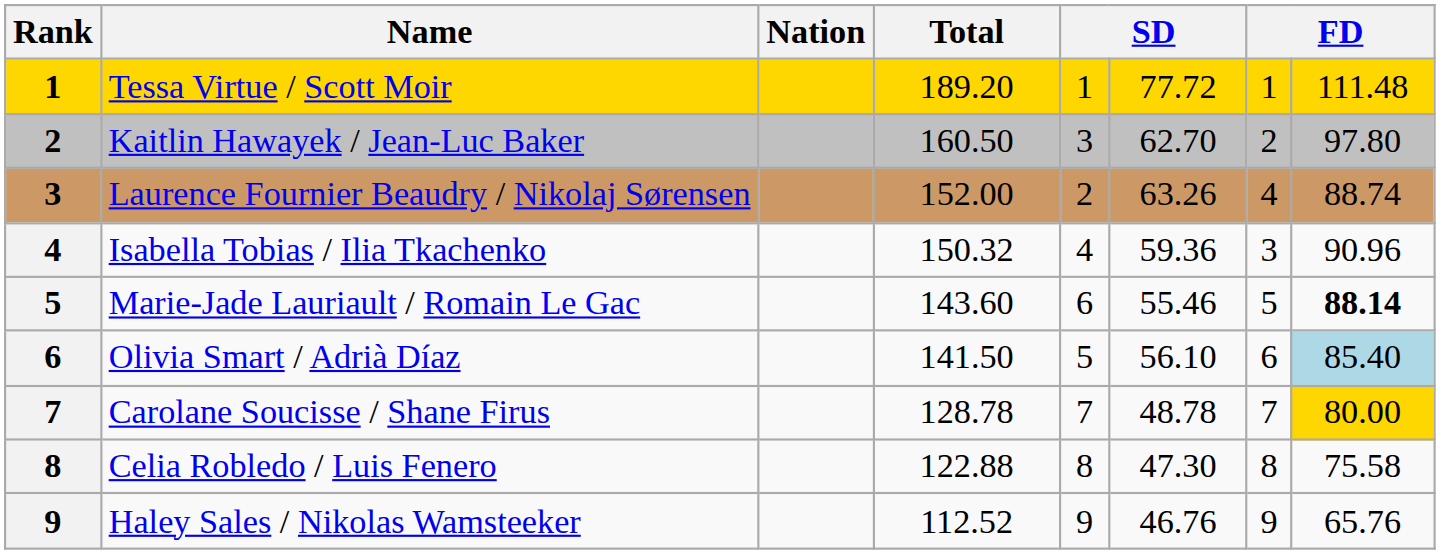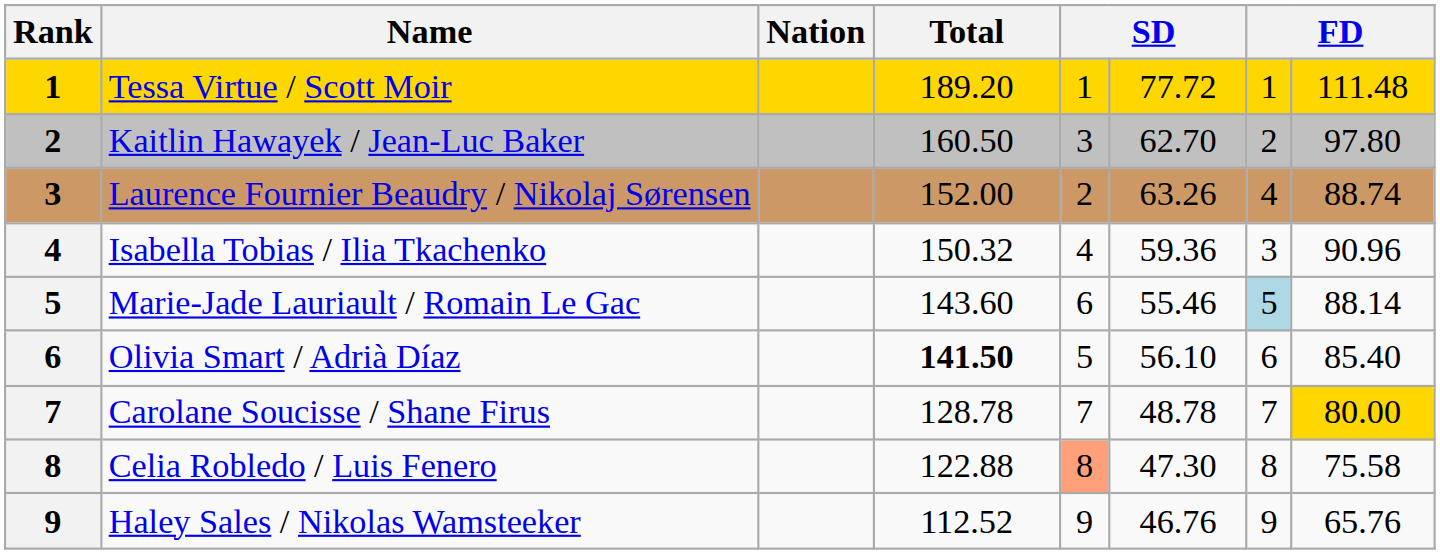(1269, 303) no background -> (1269, 303) lightblue background
(1362, 303) bold -> (1362, 303) normal
(967, 357) normal -> (967, 357) bold
(1362, 357) lightblue background -> (1362, 357) no background
(1085, 466) no background -> (1085, 466) lightsalmon background
